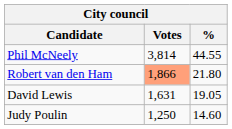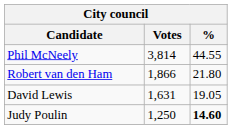(162, 74) lightsalmon background -> (162, 74) no background
(207, 114) normal -> (207, 114) bold
